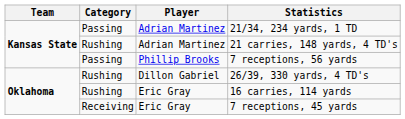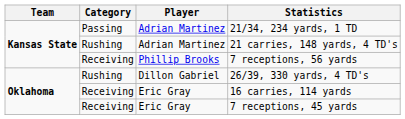(102, 60) Passing -> (108, 60) Receiving
(102, 91) Rushing -> (108, 91) Receiving
